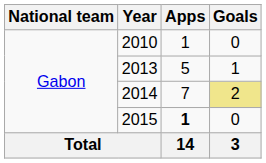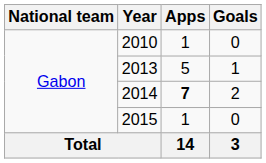(185, 94) normal -> (185, 94) bold
(235, 94) khaki background -> (235, 94) no background
(185, 119) bold -> (185, 119) normal
